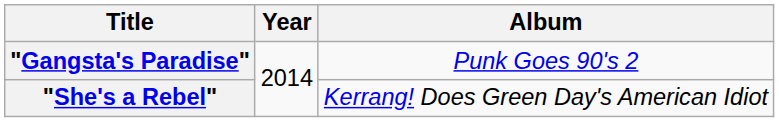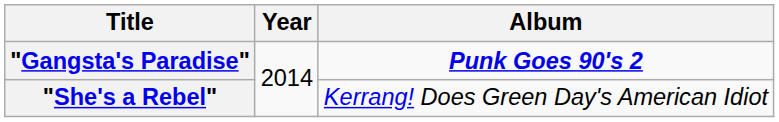(546, 60) normal -> (546, 60) bold
